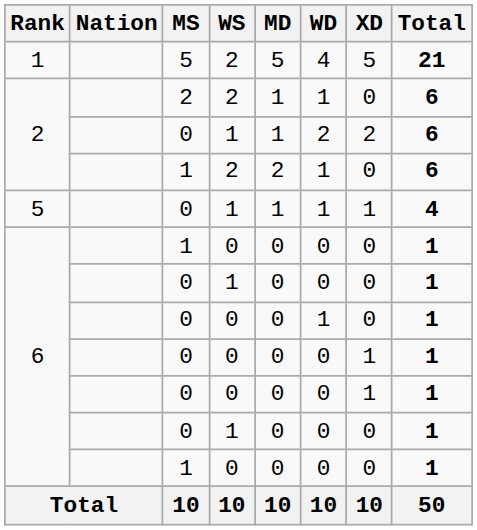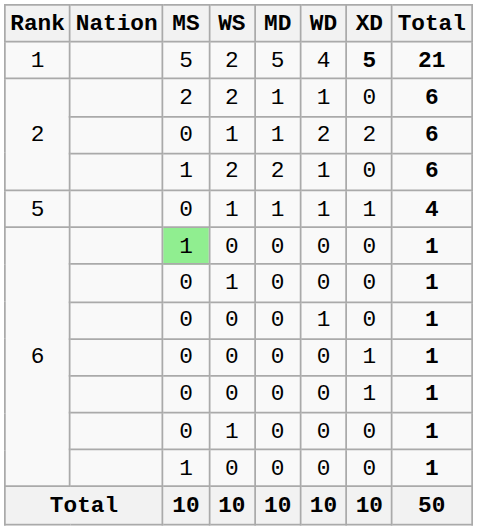(369, 60) normal -> (369, 60) bold
(186, 246) no background -> (186, 246) lightgreen background
